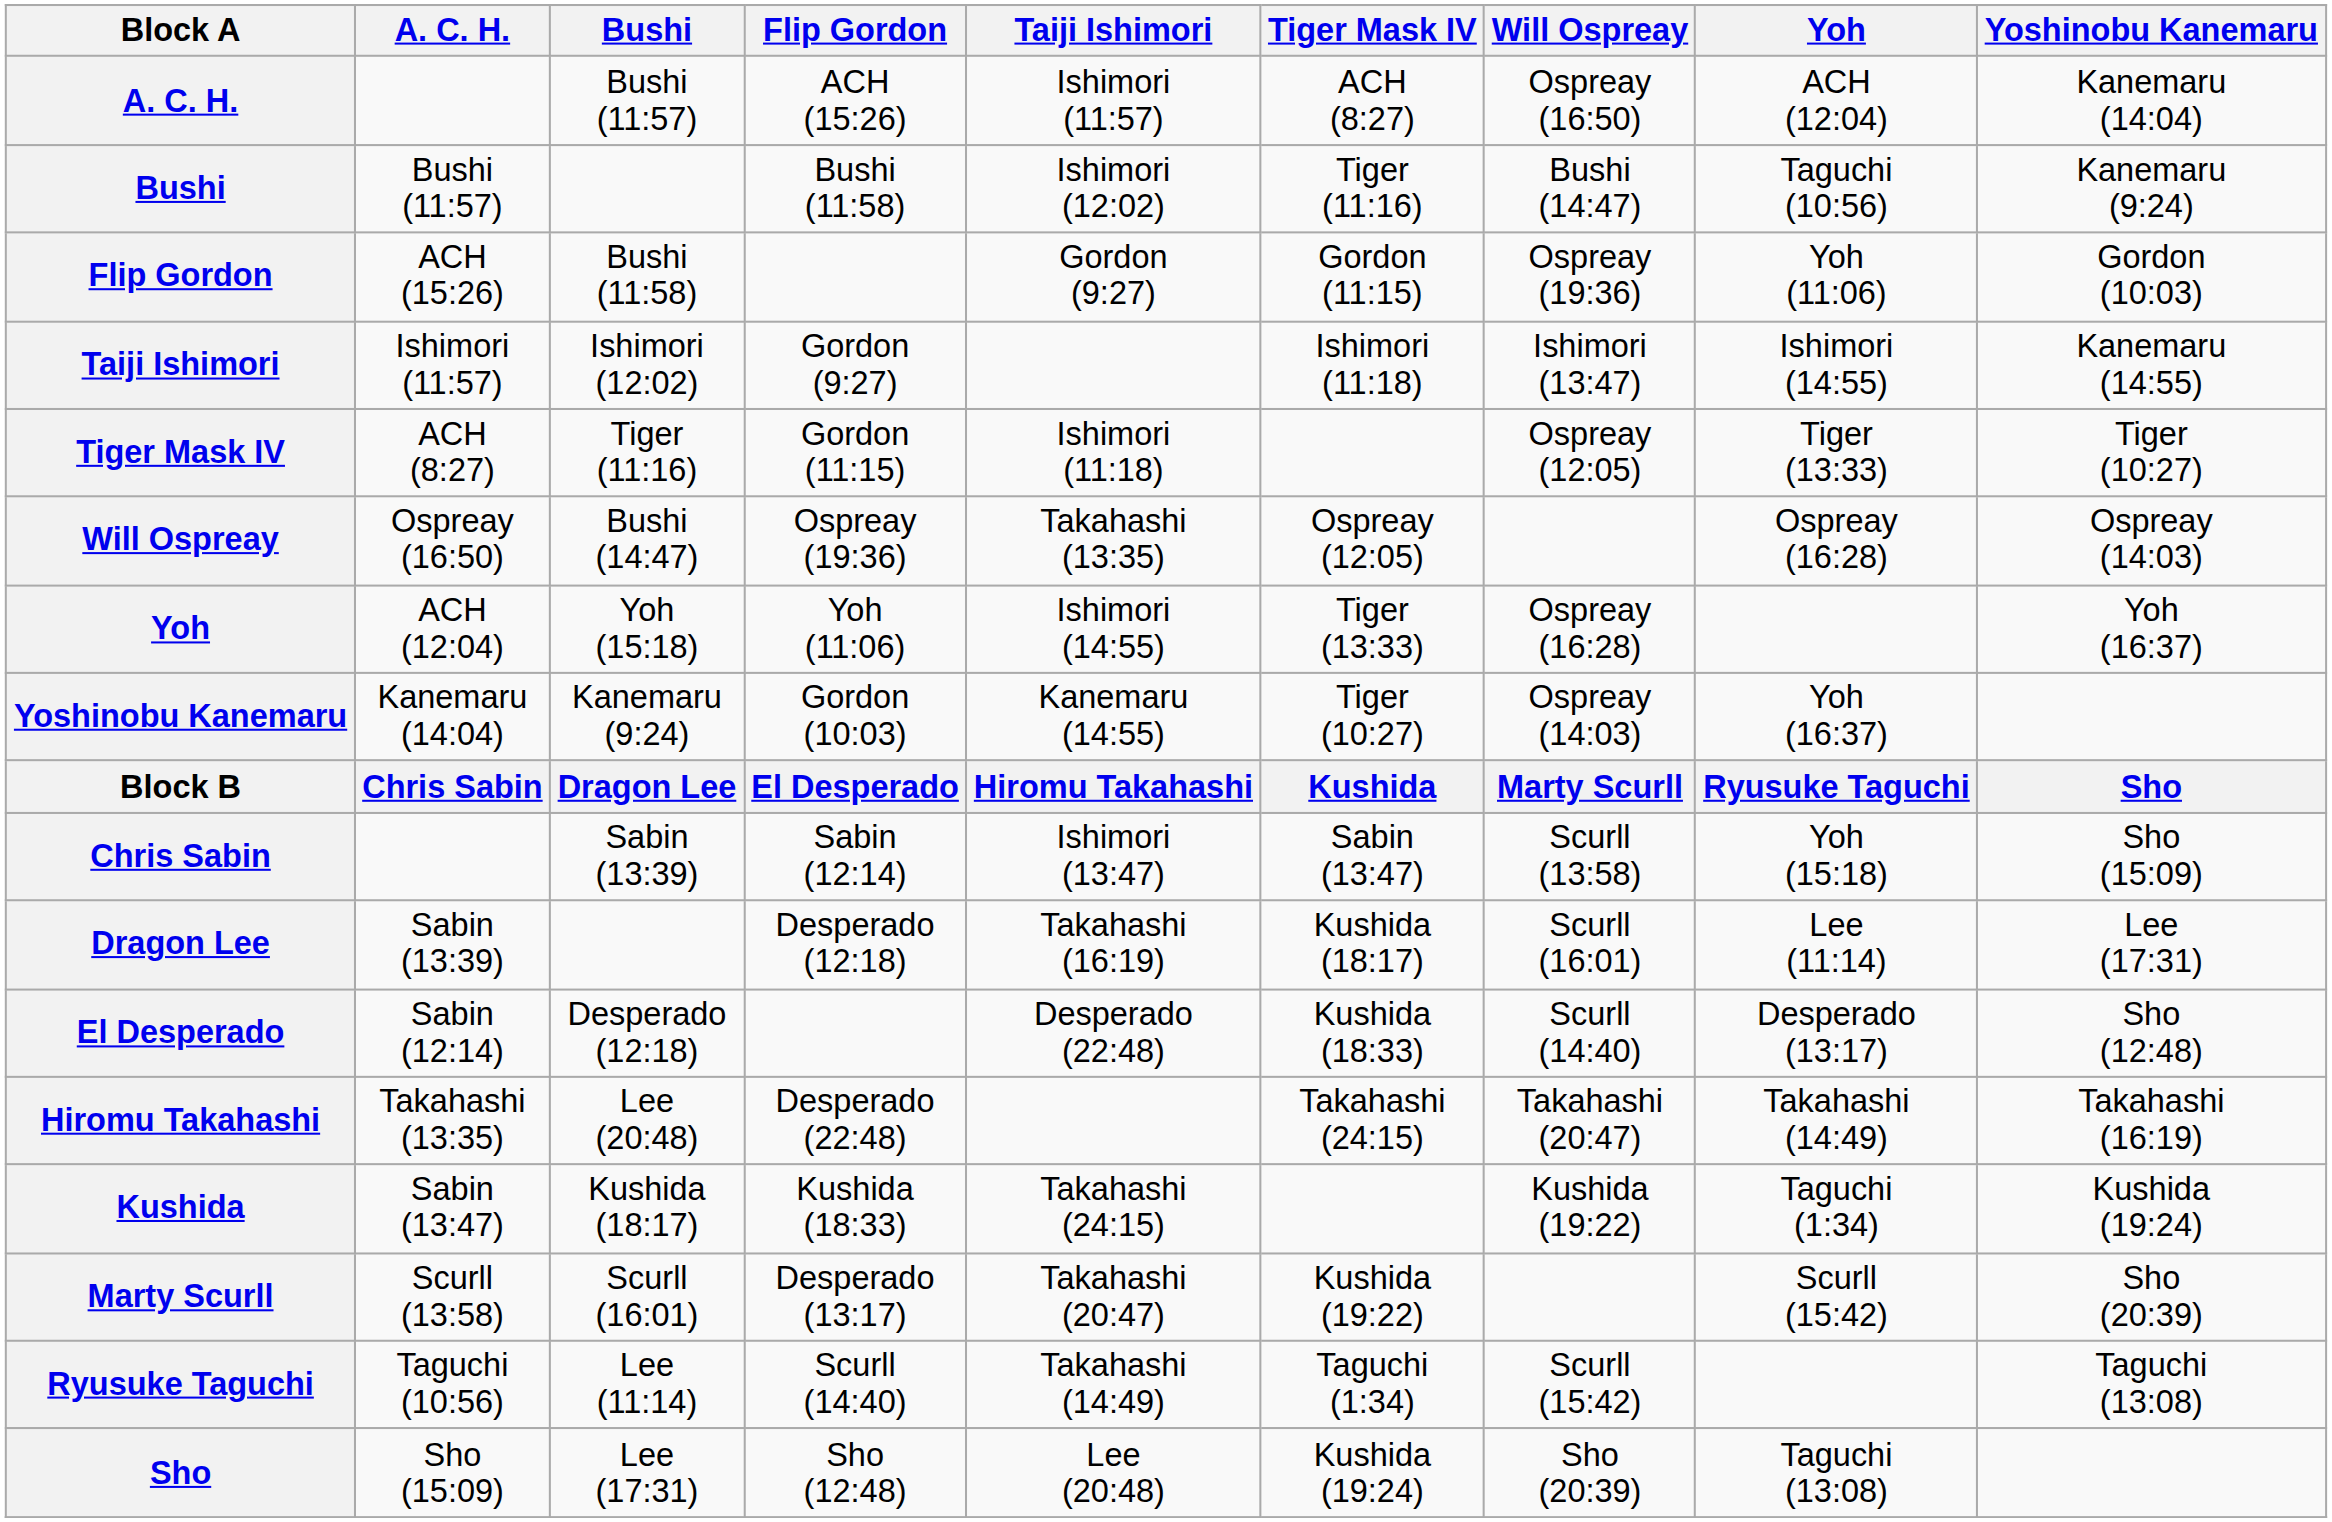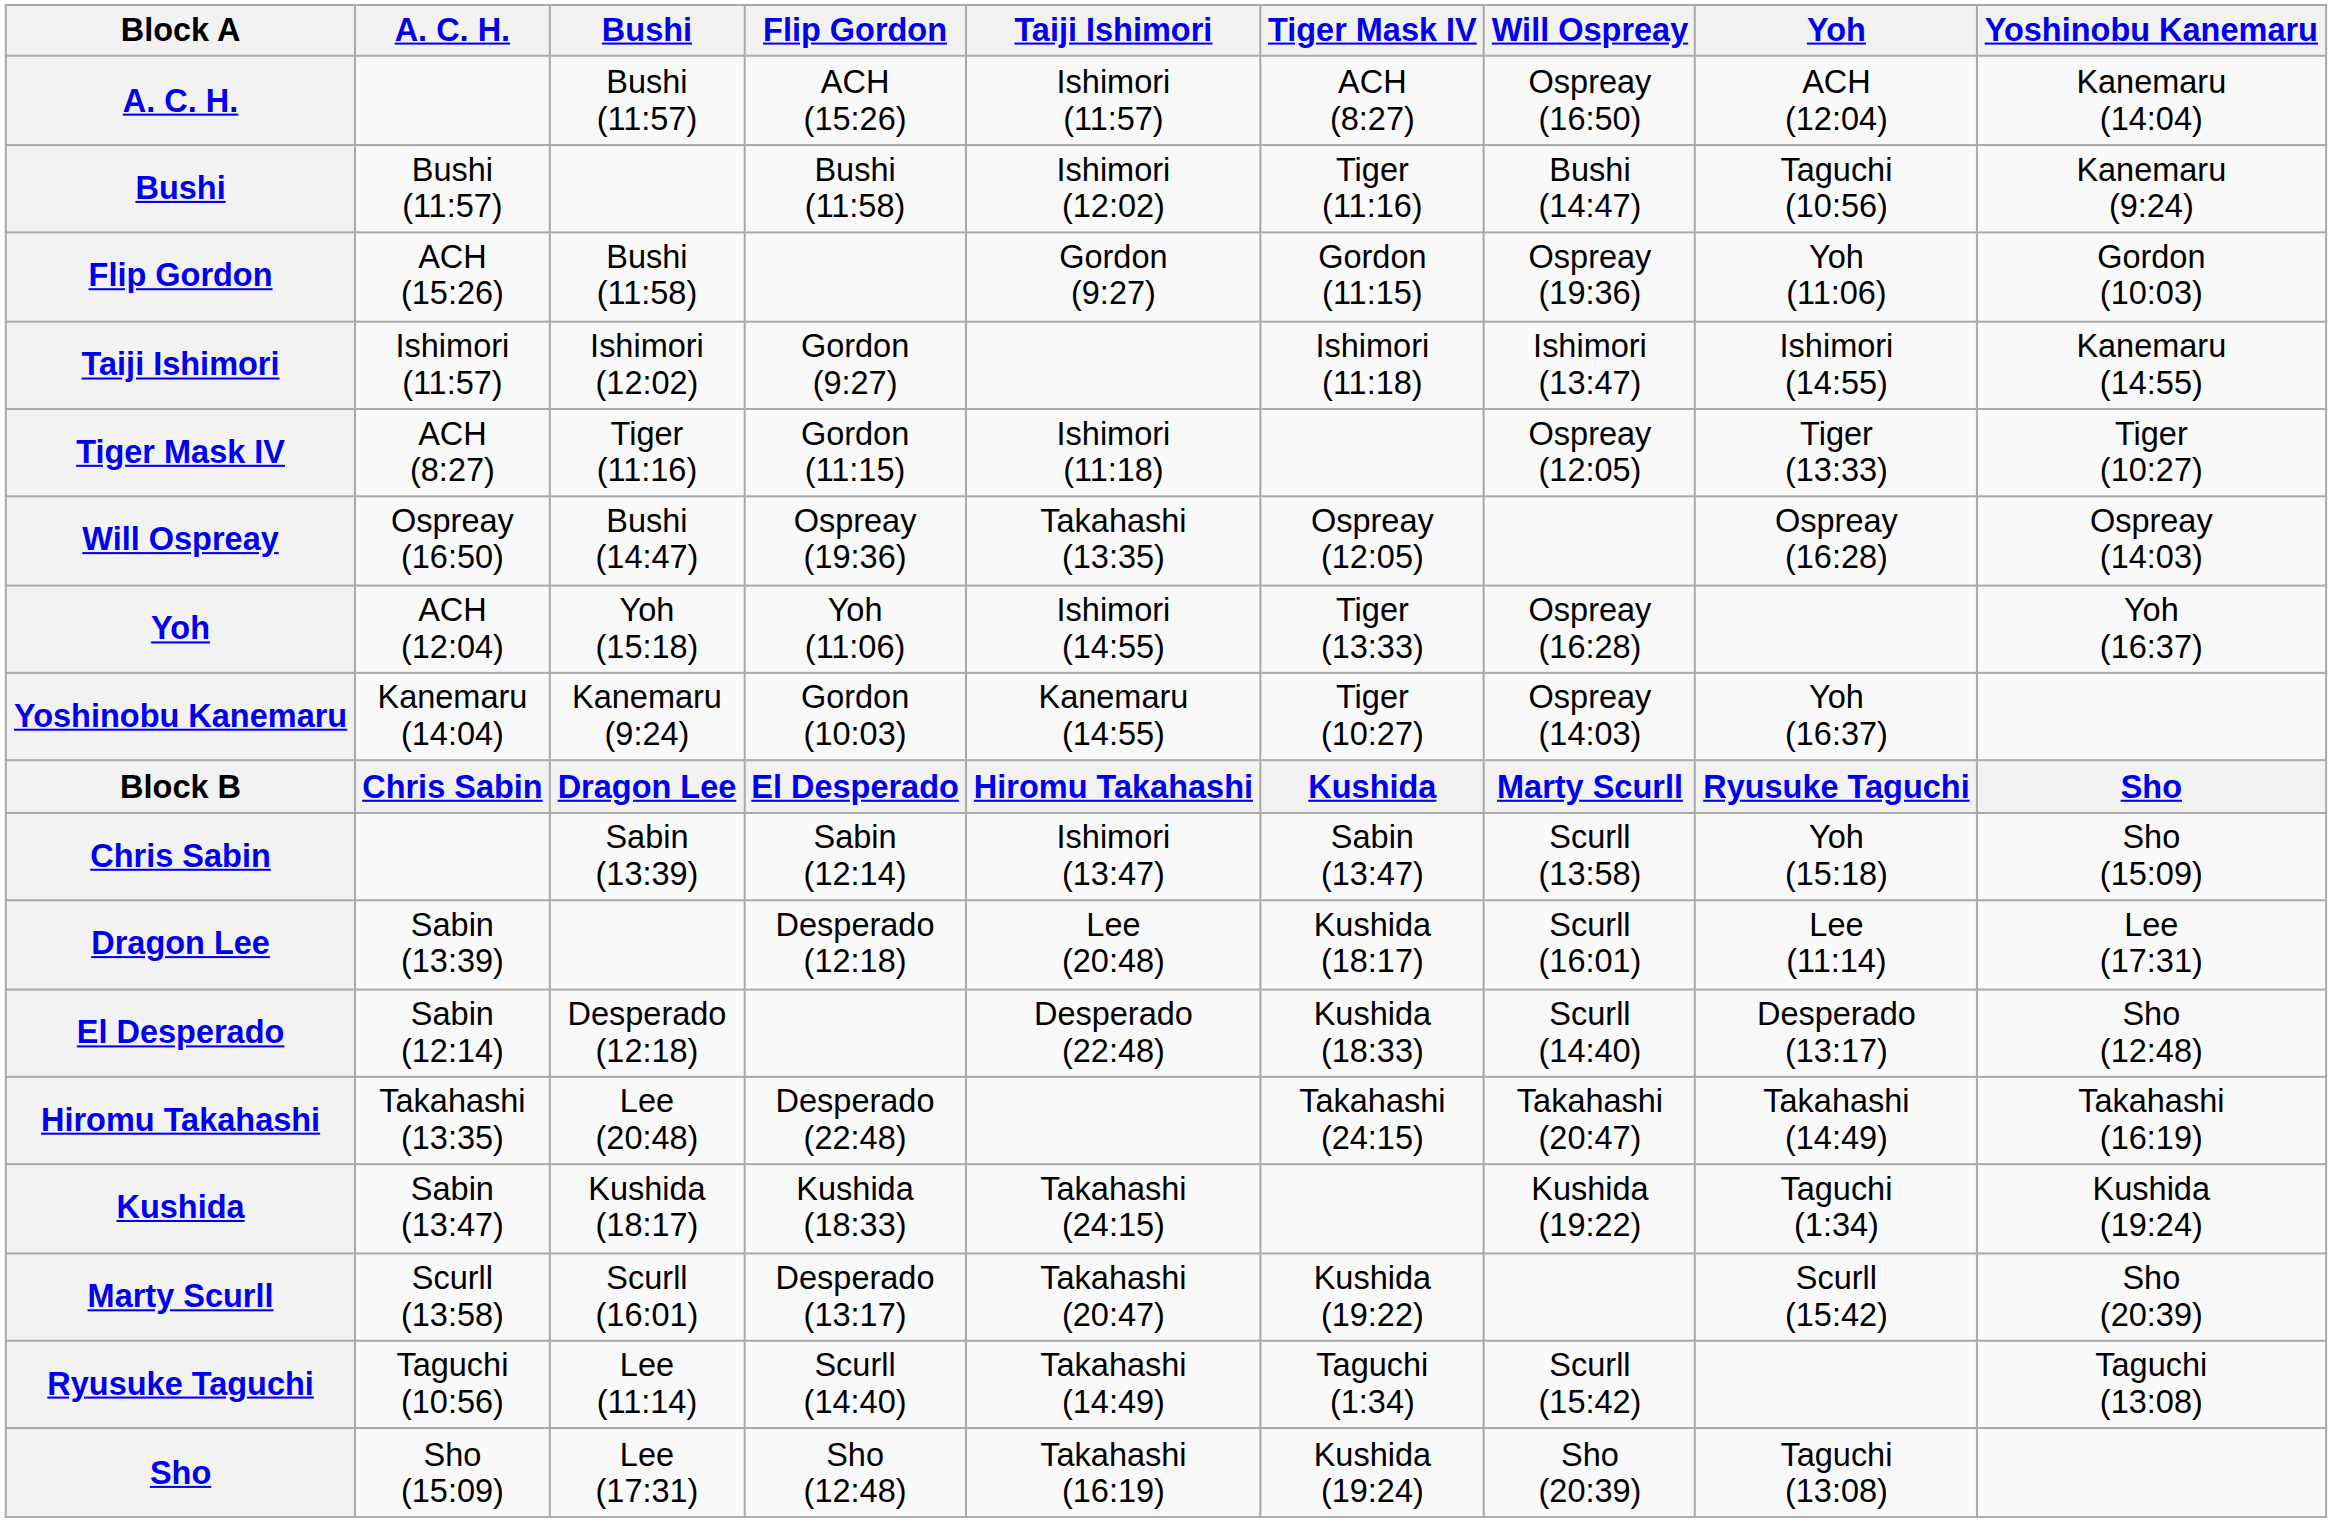(1113, 944) Takahashi (16:19) -> (1113, 944) Lee (20:48)
(1113, 1472) Lee (20:48) -> (1113, 1472) Takahashi (16:19)
